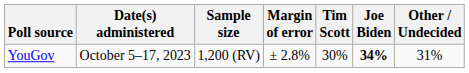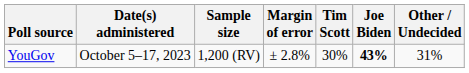(374, 55) 34% -> (374, 55) 43%
